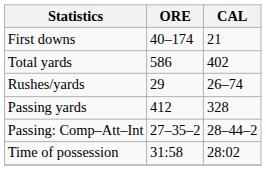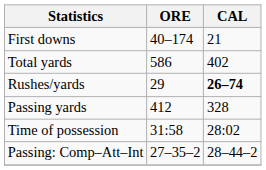(225, 84) normal -> (225, 84) bold
rows swapped: (76, 130) <-> (63, 153)
